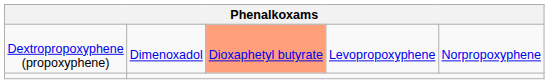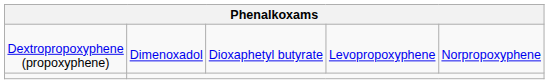(266, 56) lightsalmon background -> (266, 56) no background
